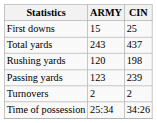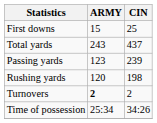rows swapped: (36, 61) <-> (35, 77)
(93, 94) normal -> (93, 94) bold
